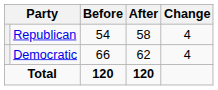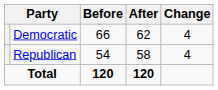rows swapped: (45, 54) <-> (45, 34)
